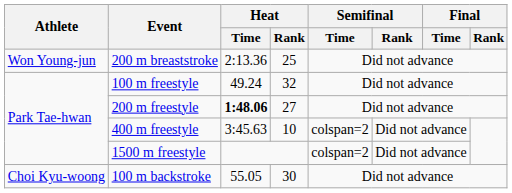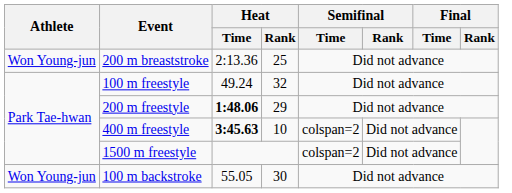(289, 107) 27 -> (280, 107) 29
(246, 130) normal -> (237, 130) bold
(56, 176) Choi Kyu-woong -> (52, 176) Won Young-jun
